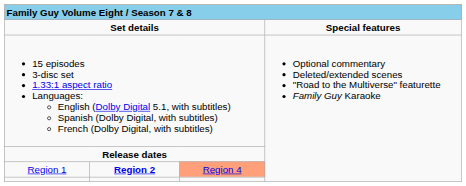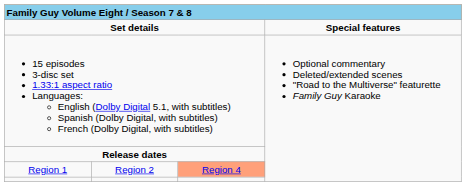(135, 169) bold -> (135, 169) normal
